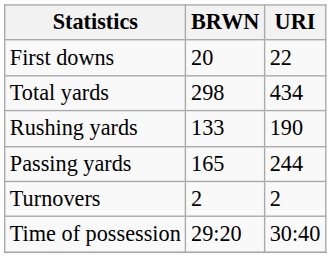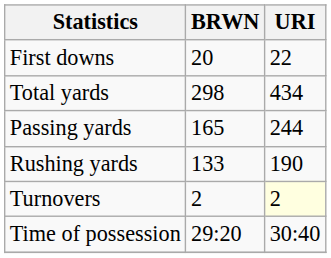rows swapped: (74, 128) <-> (71, 163)
(275, 198) no background -> (275, 198) lightyellow background
